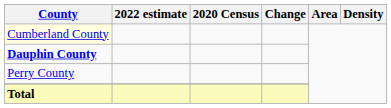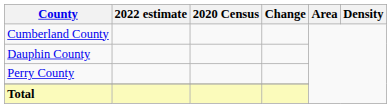(58, 34) lightyellow background -> (58, 34) no background
(52, 53) bold -> (49, 53) normal
